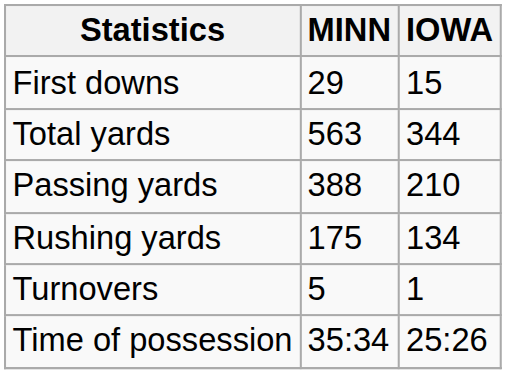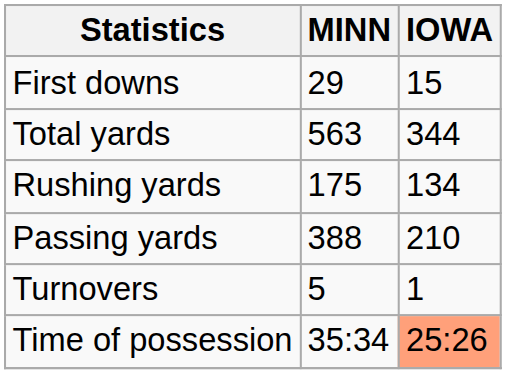rows swapped: (117, 237) <-> (115, 185)
(447, 340) no background -> (447, 340) lightsalmon background
